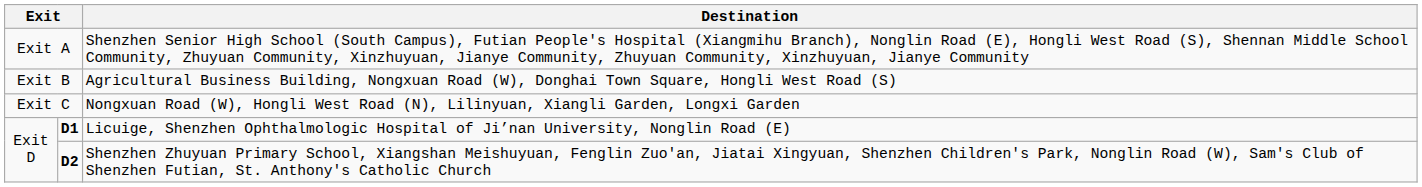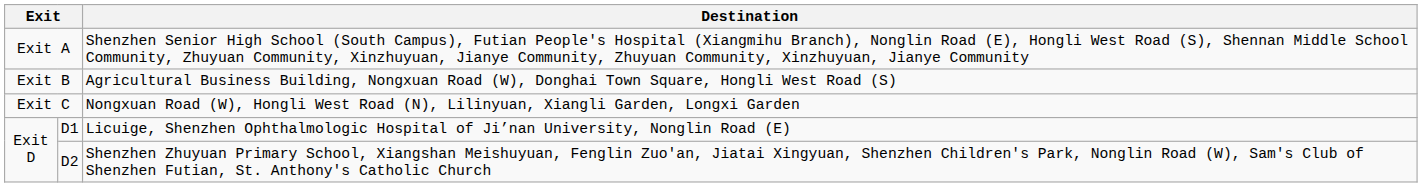(70, 129) bold -> (70, 129) normal
(70, 162) bold -> (70, 162) normal
